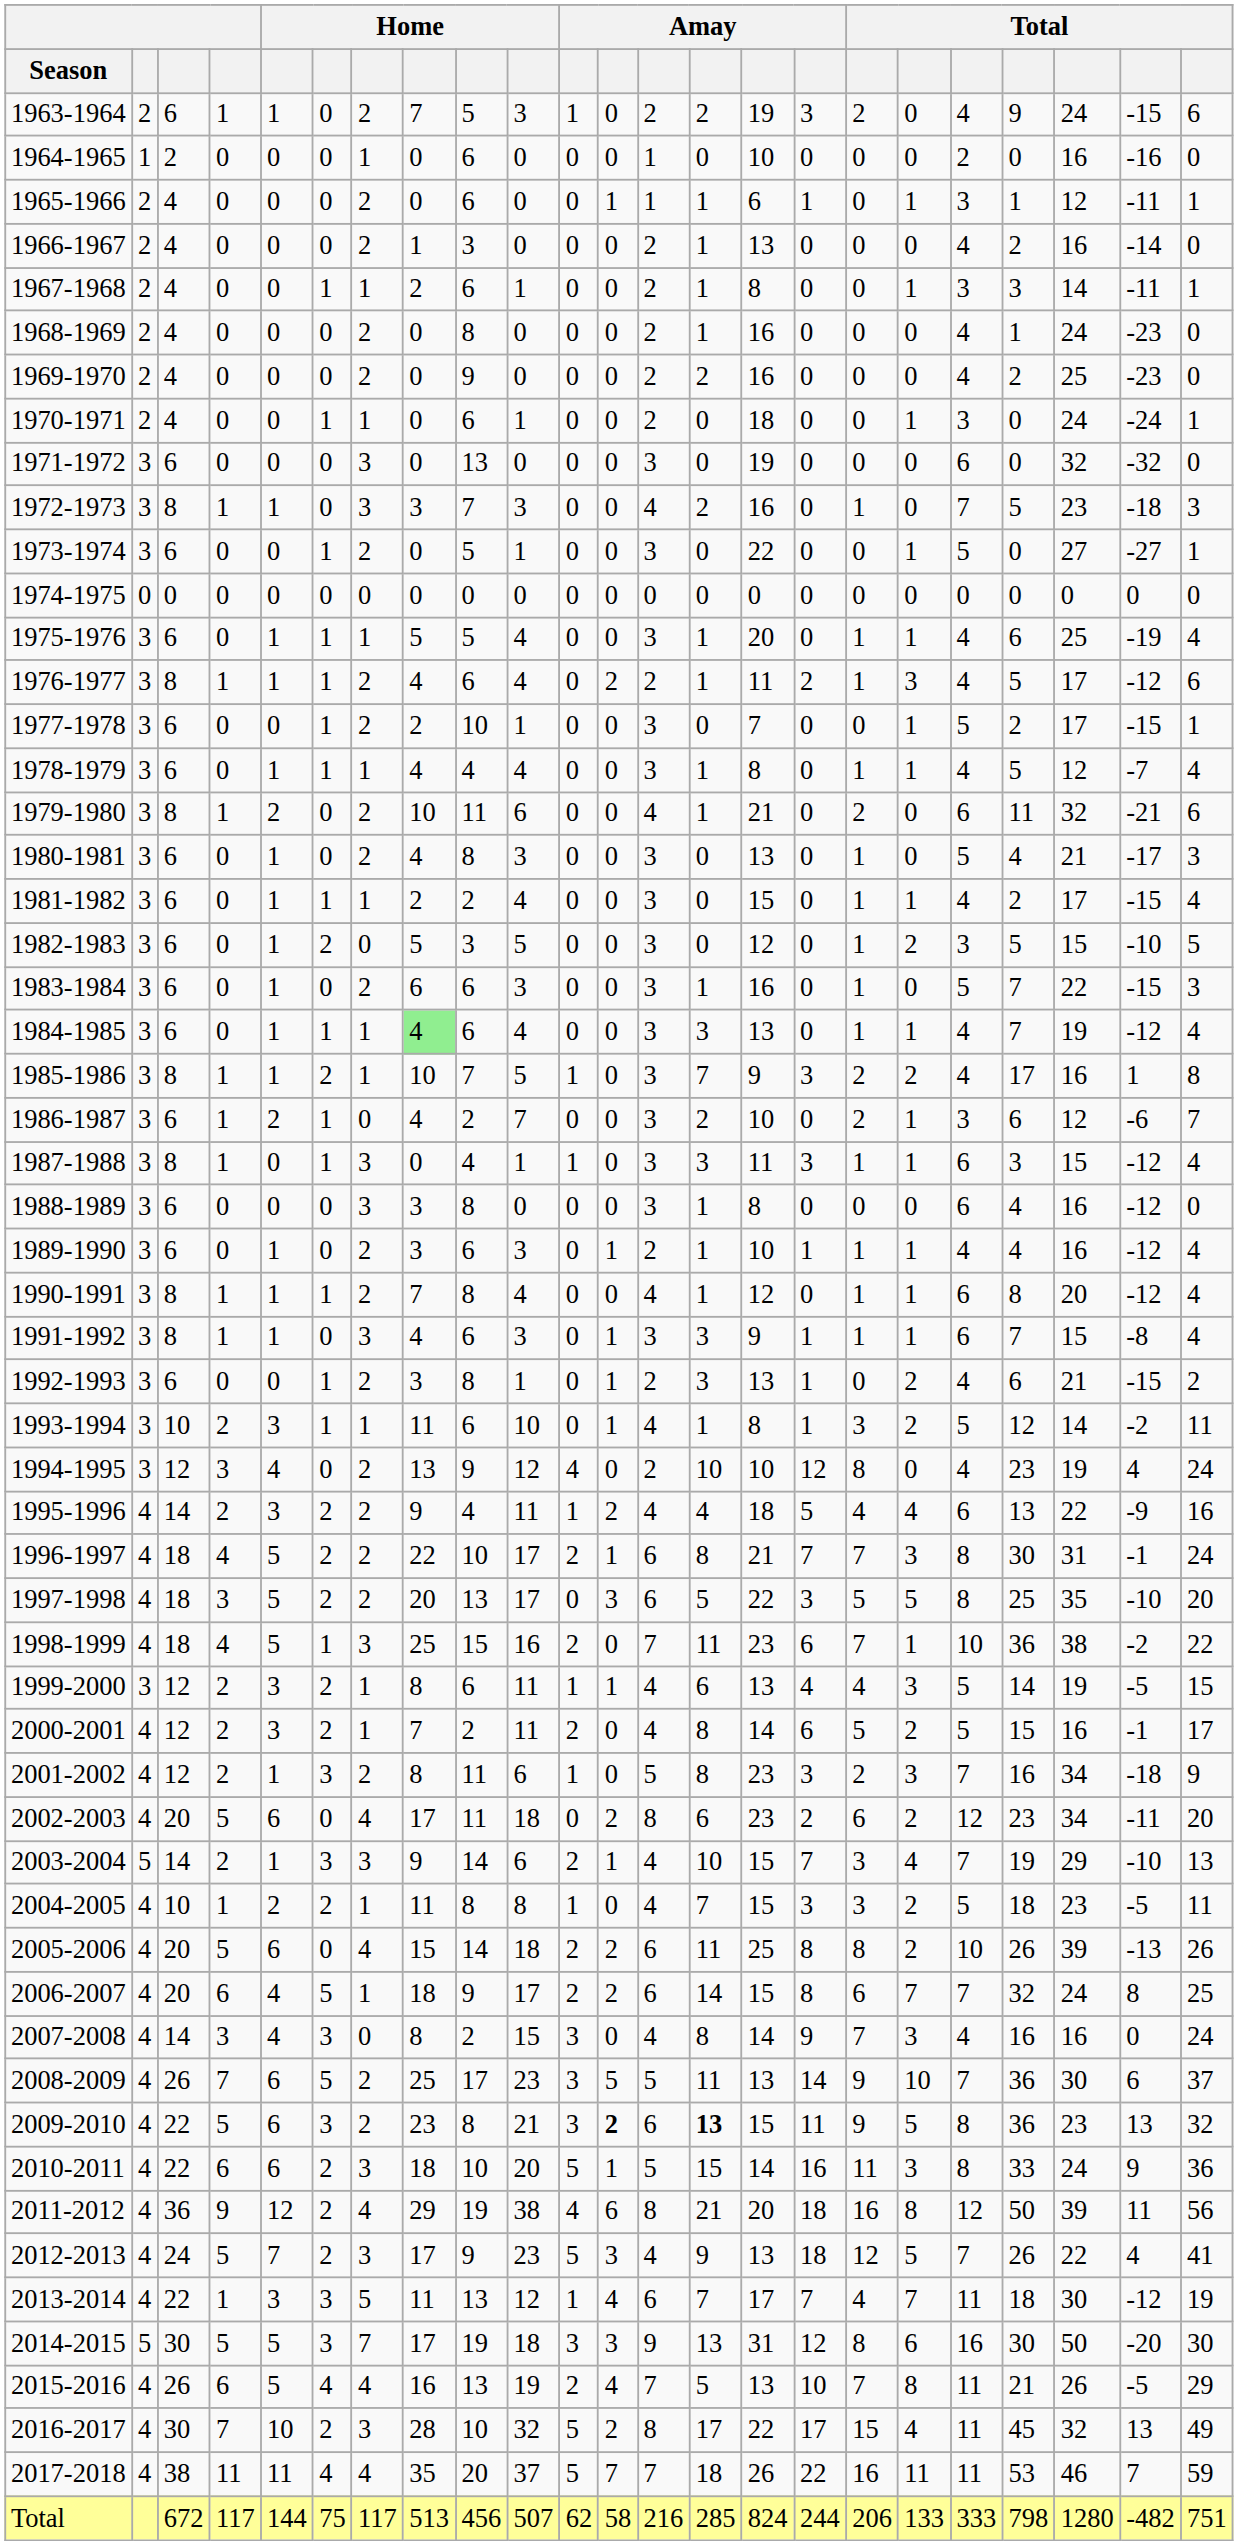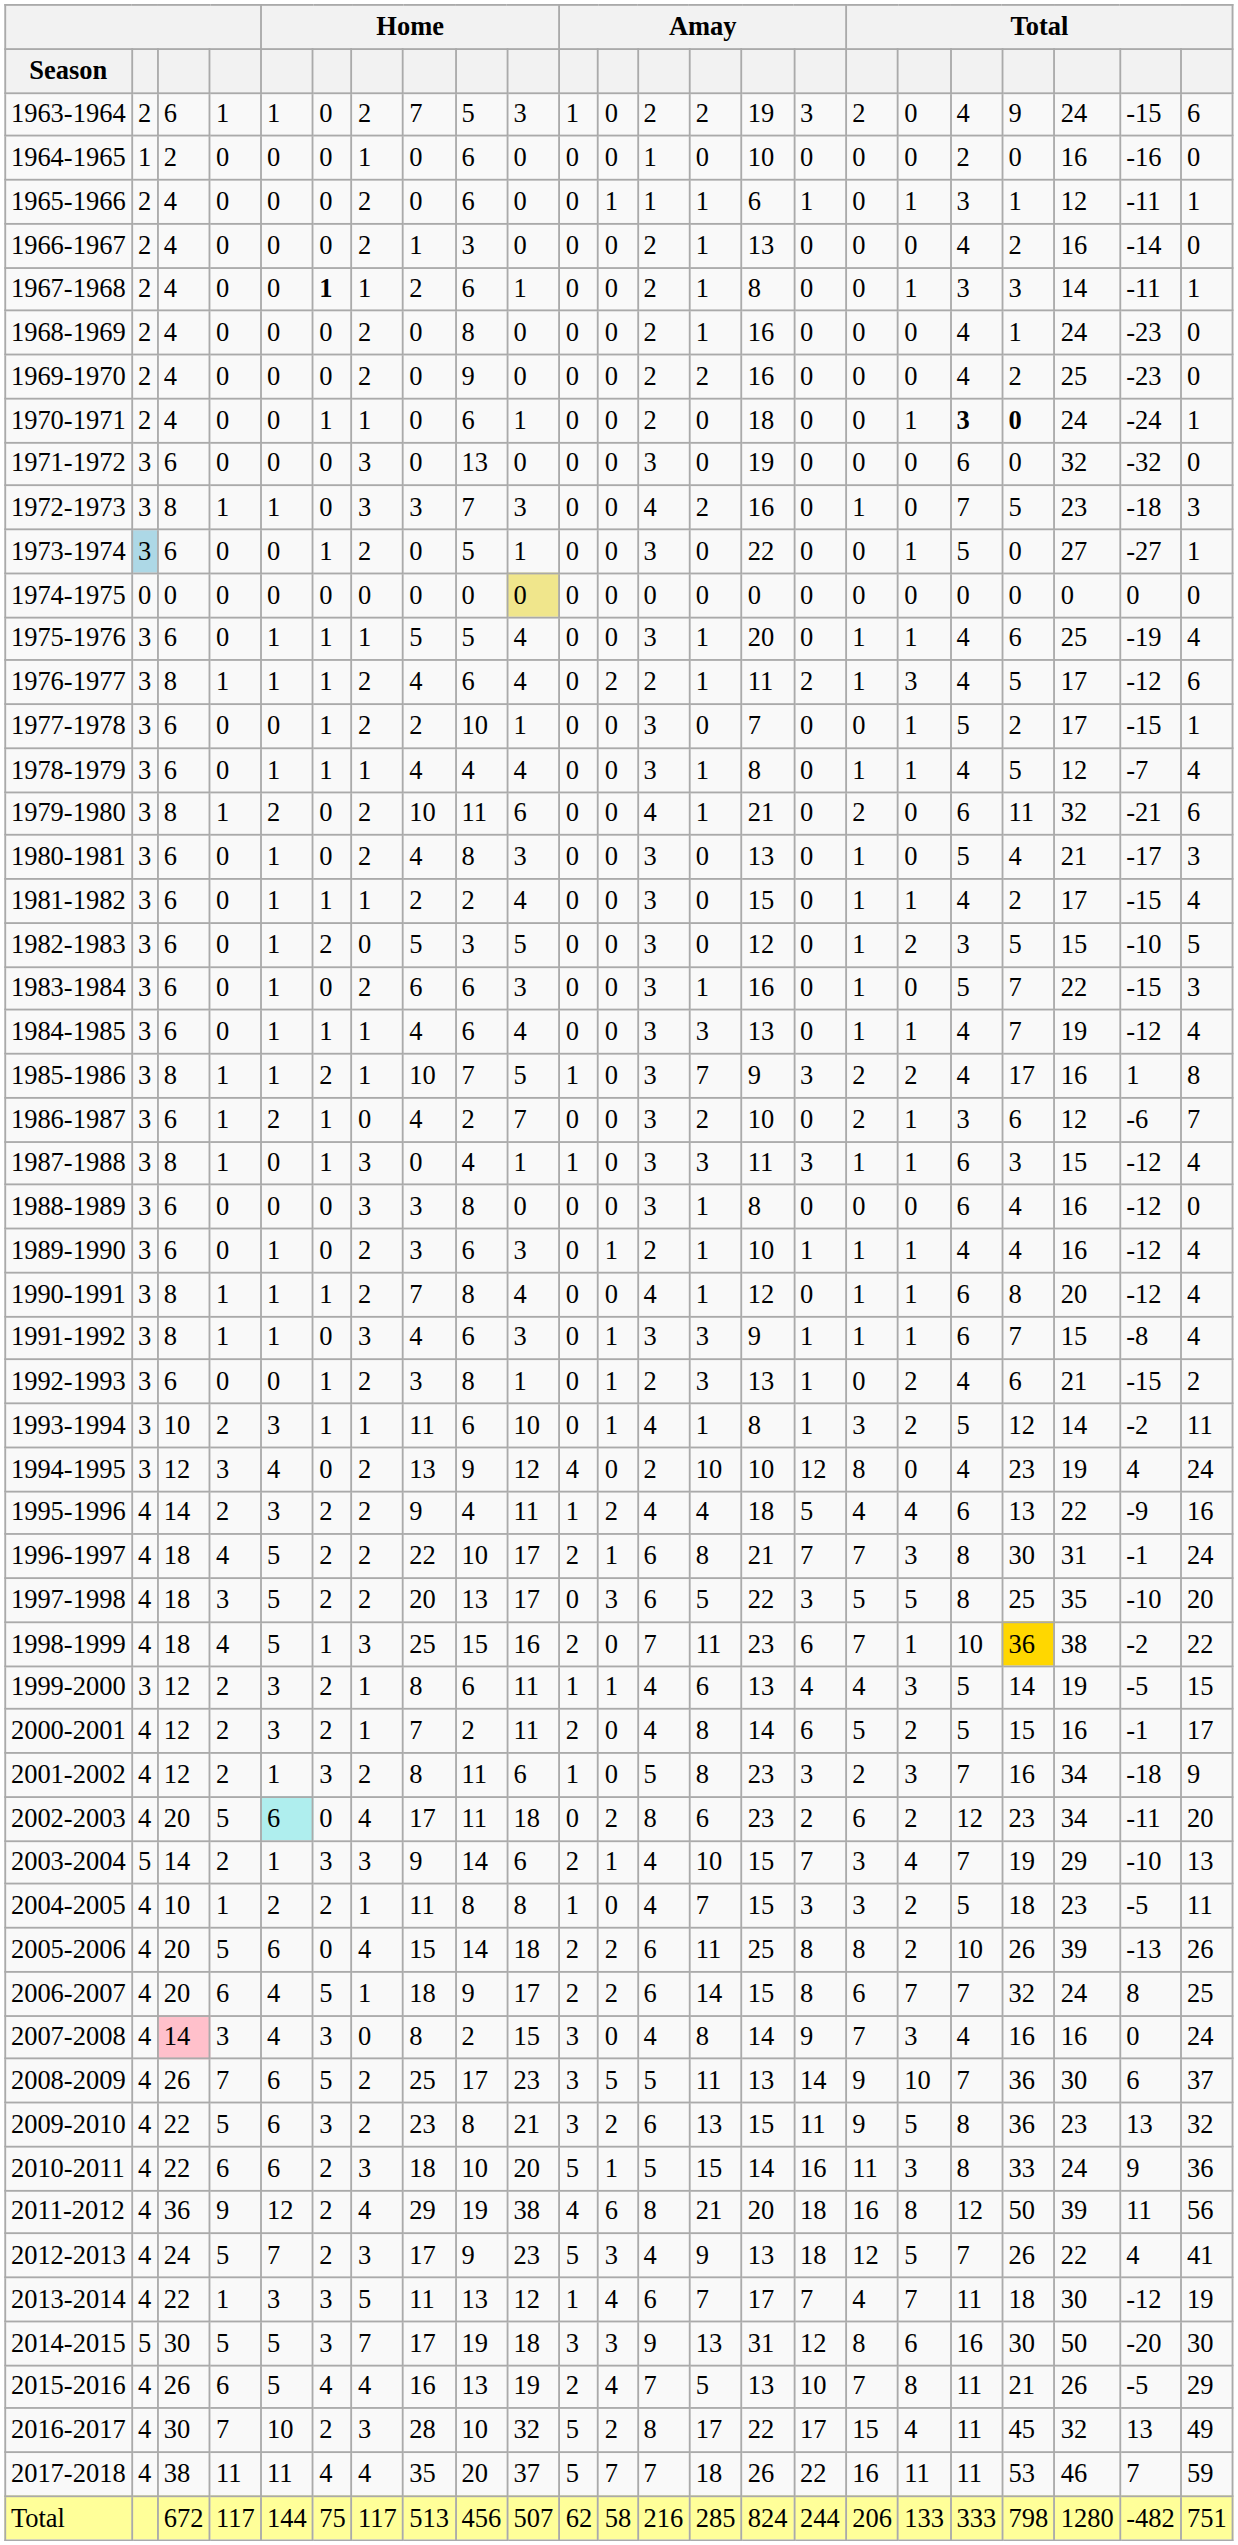(326, 288) normal -> (326, 288) bold
(963, 420) normal -> (963, 420) bold
(1015, 420) normal -> (1015, 420) bold
(145, 551) no background -> (145, 551) lightblue background
(520, 594) no background -> (520, 594) khaki background
(416, 1031) lightgreen background -> (416, 1031) no background
(1022, 1643) no background -> (1022, 1643) gold background
(274, 1818) no background -> (274, 1818) paleturquoise background
(177, 2036) no background -> (177, 2036) pink background
(611, 2124) bold -> (611, 2124) normal
(709, 2124) bold -> (709, 2124) normal
